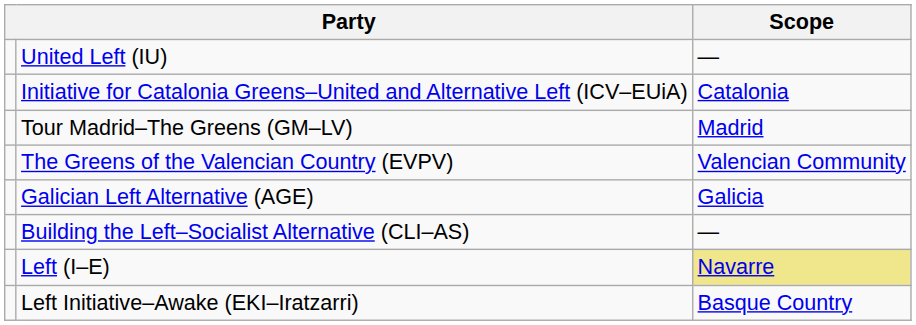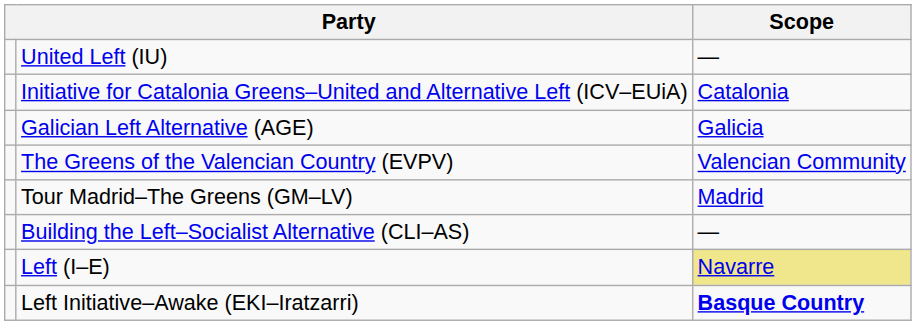rows swapped: (167, 196) <-> (187, 126)
(775, 301) normal -> (781, 301) bold
